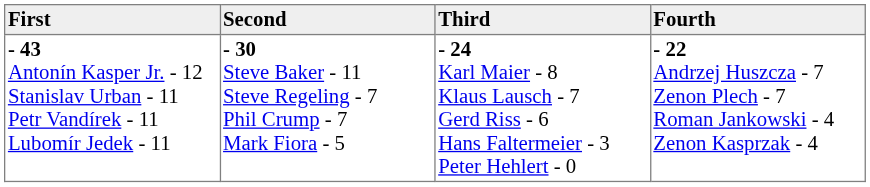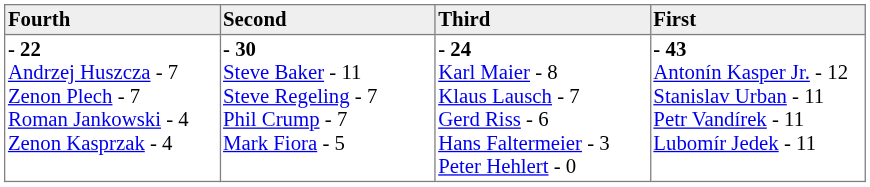columns swapped: (29, 19) <-> (685, 19)
